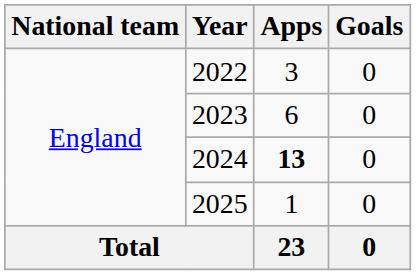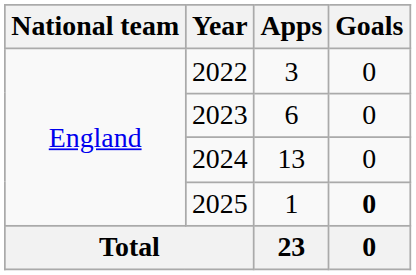(291, 159) bold -> (291, 159) normal
(369, 203) normal -> (369, 203) bold
